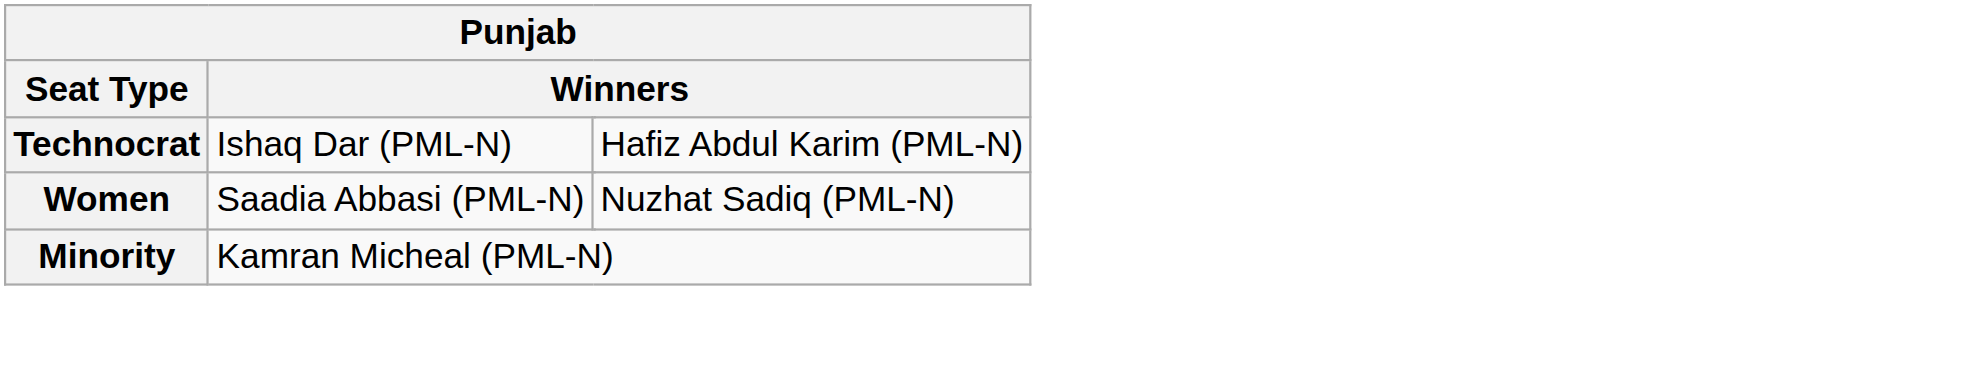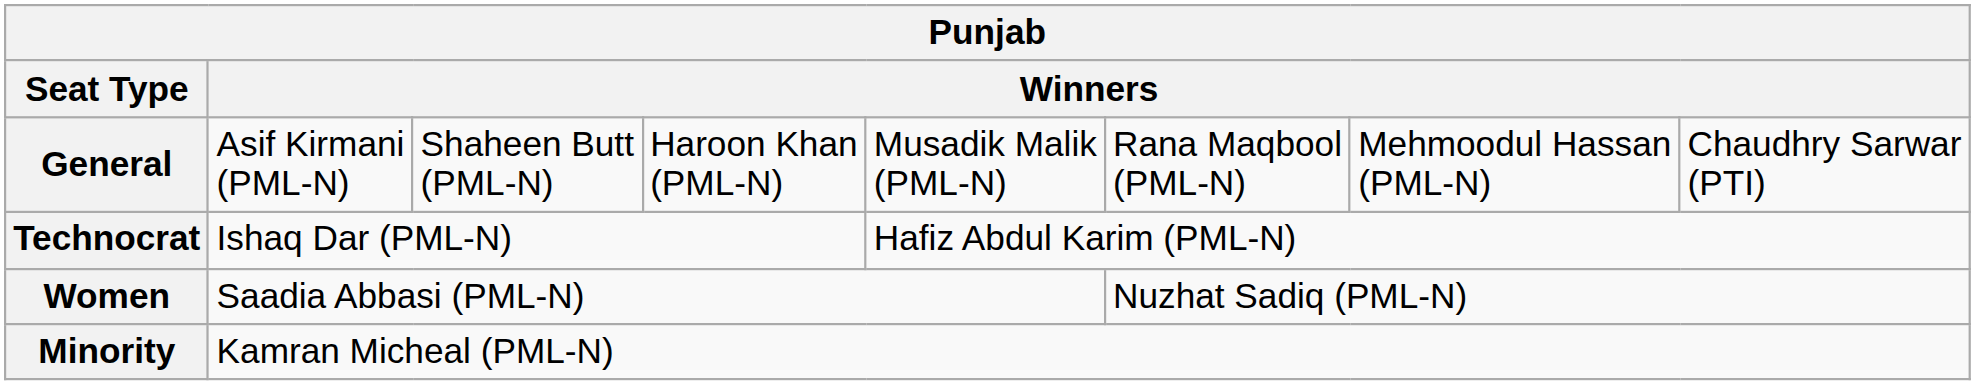+ row: (107, 163)
